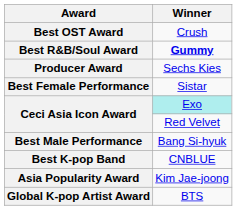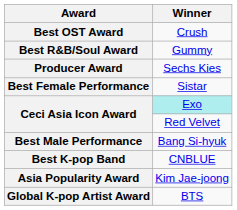(192, 50) bold -> (192, 50) normal
